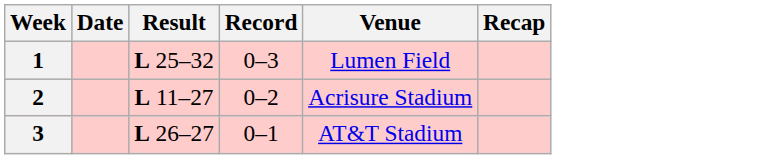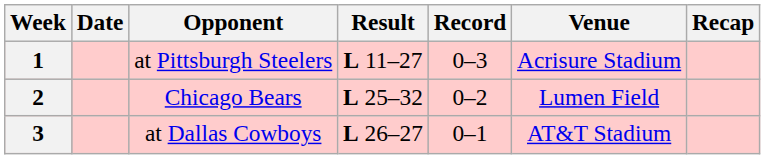+ column: (233, 23)
(174, 60) L 25–32 -> (383, 60) L 11–27
(390, 60) Lumen Field -> (599, 60) Acrisure Stadium
(174, 97) L 11–27 -> (383, 97) L 25–32
(390, 97) Acrisure Stadium -> (599, 97) Lumen Field
